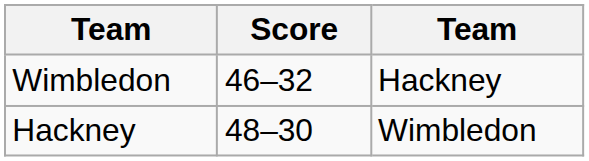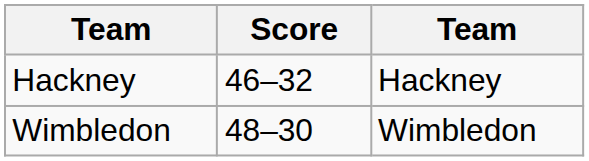(92, 79) Wimbledon -> (74, 79) Hackney
(74, 130) Hackney -> (92, 130) Wimbledon
